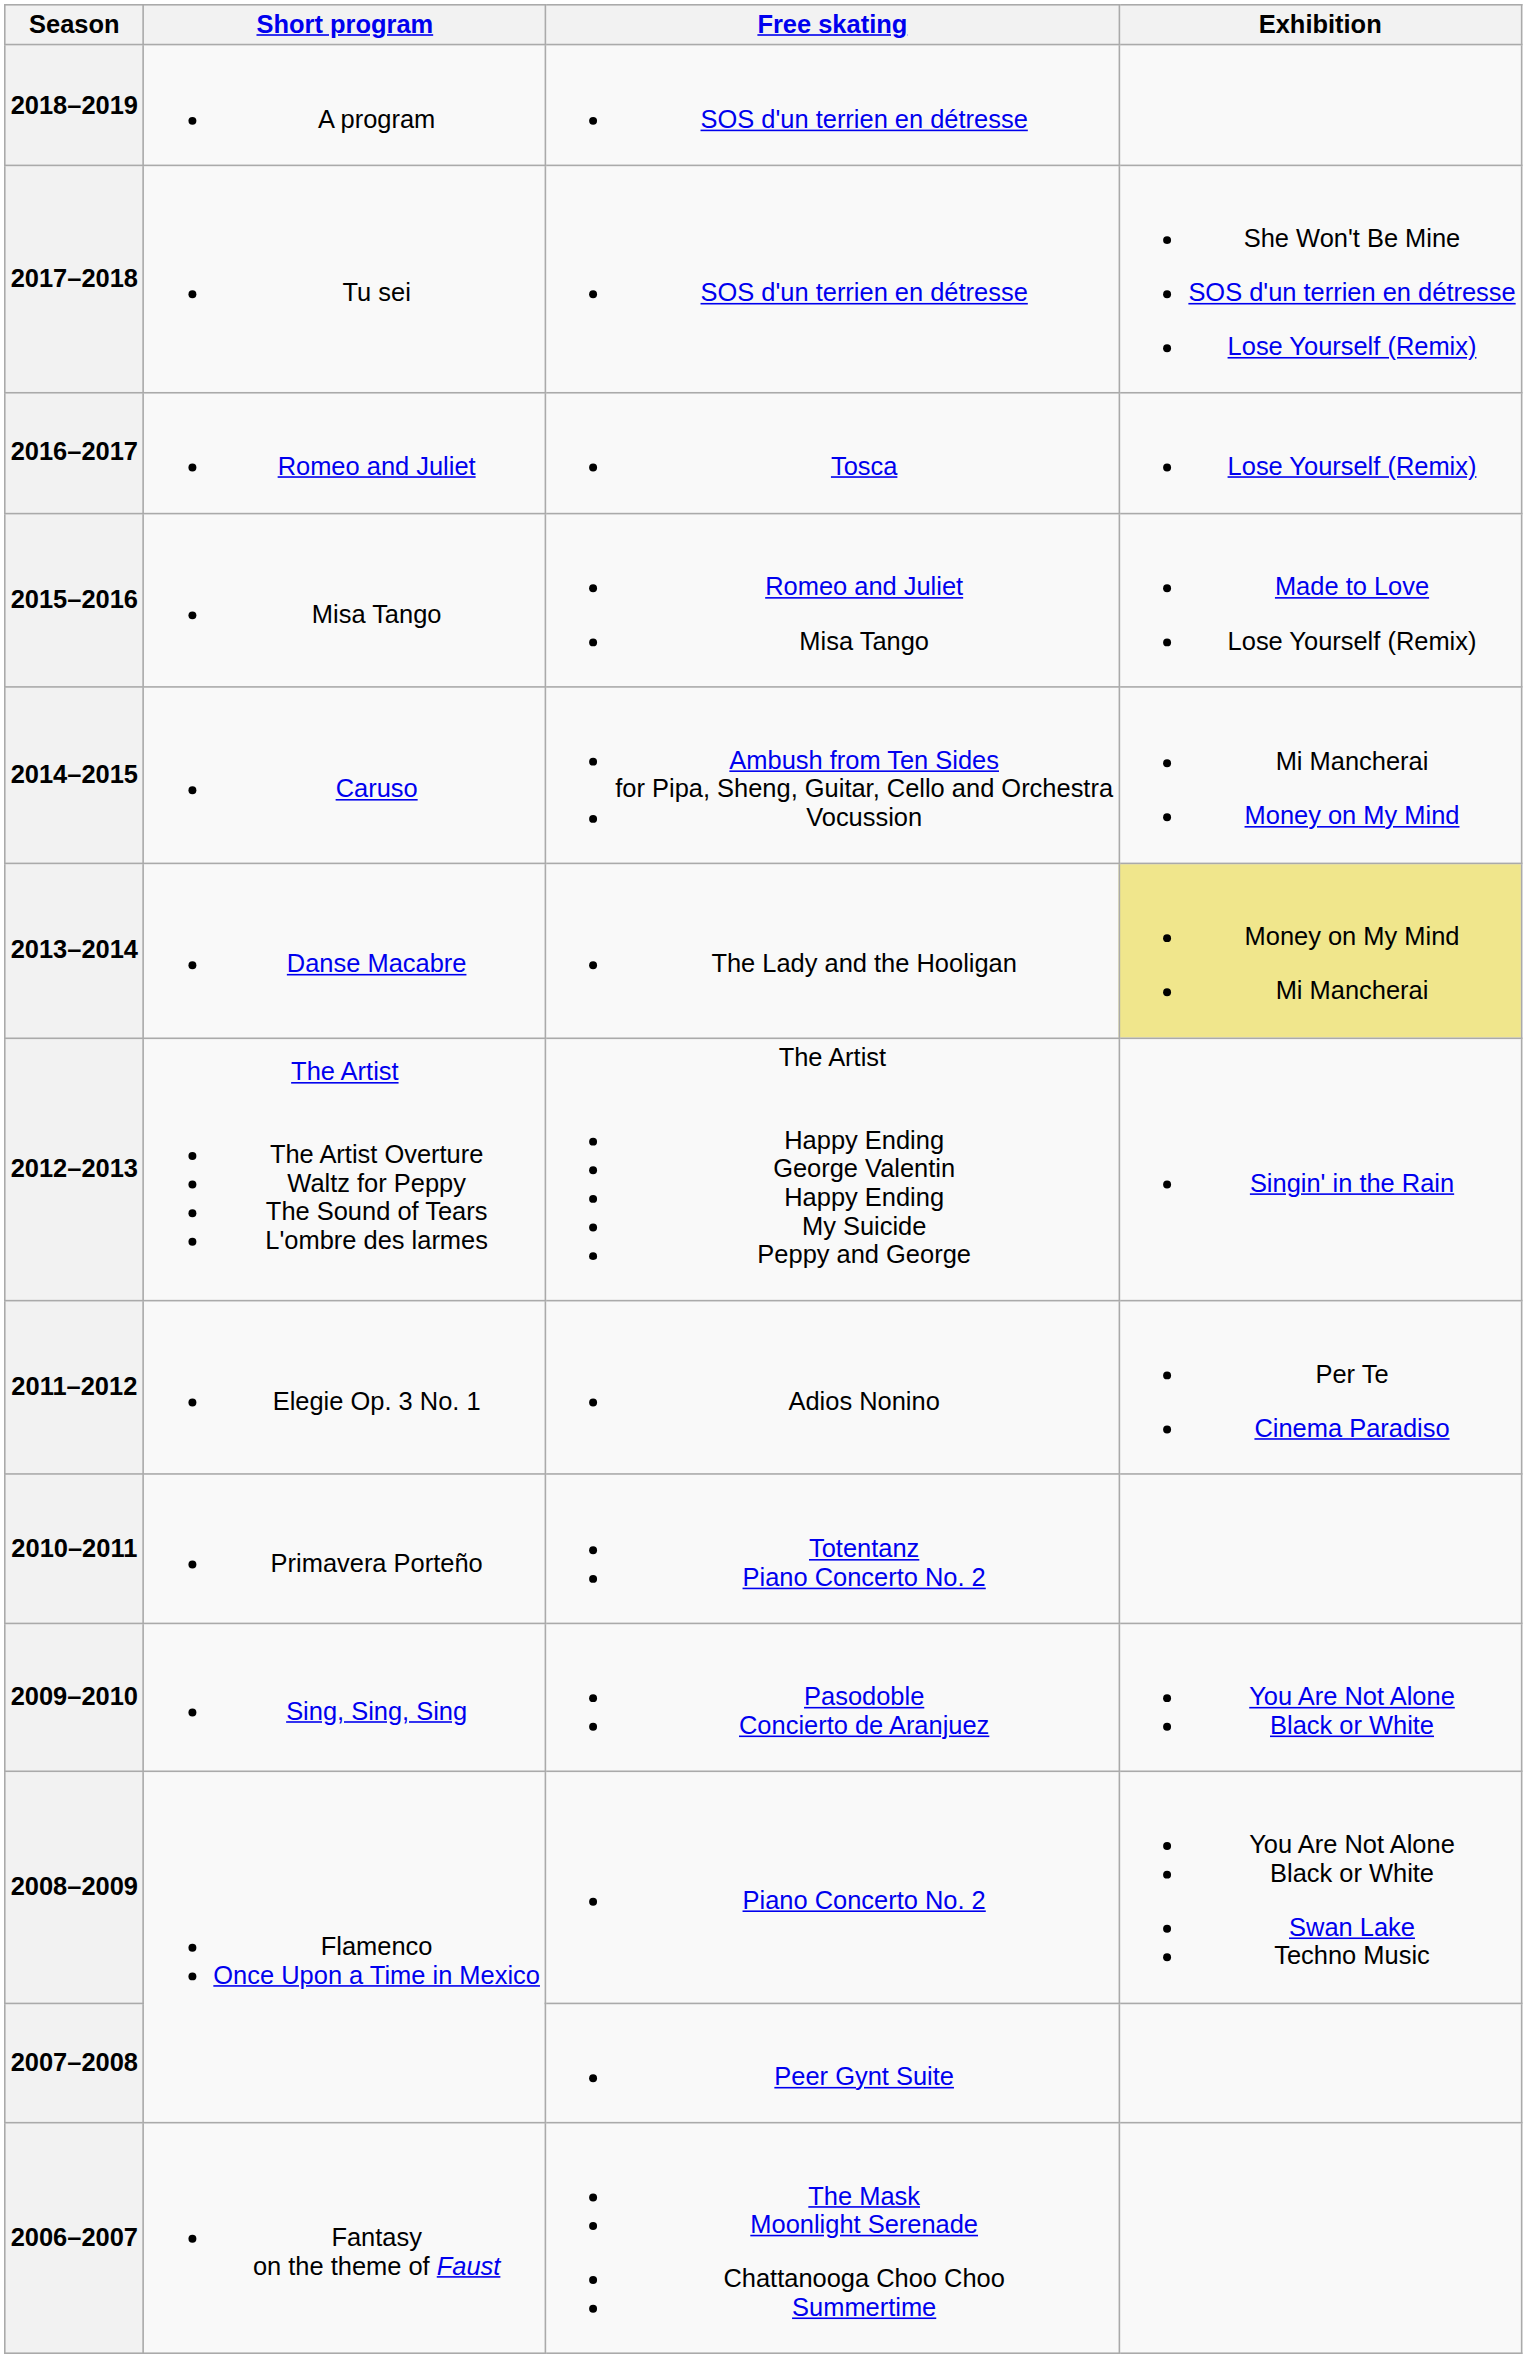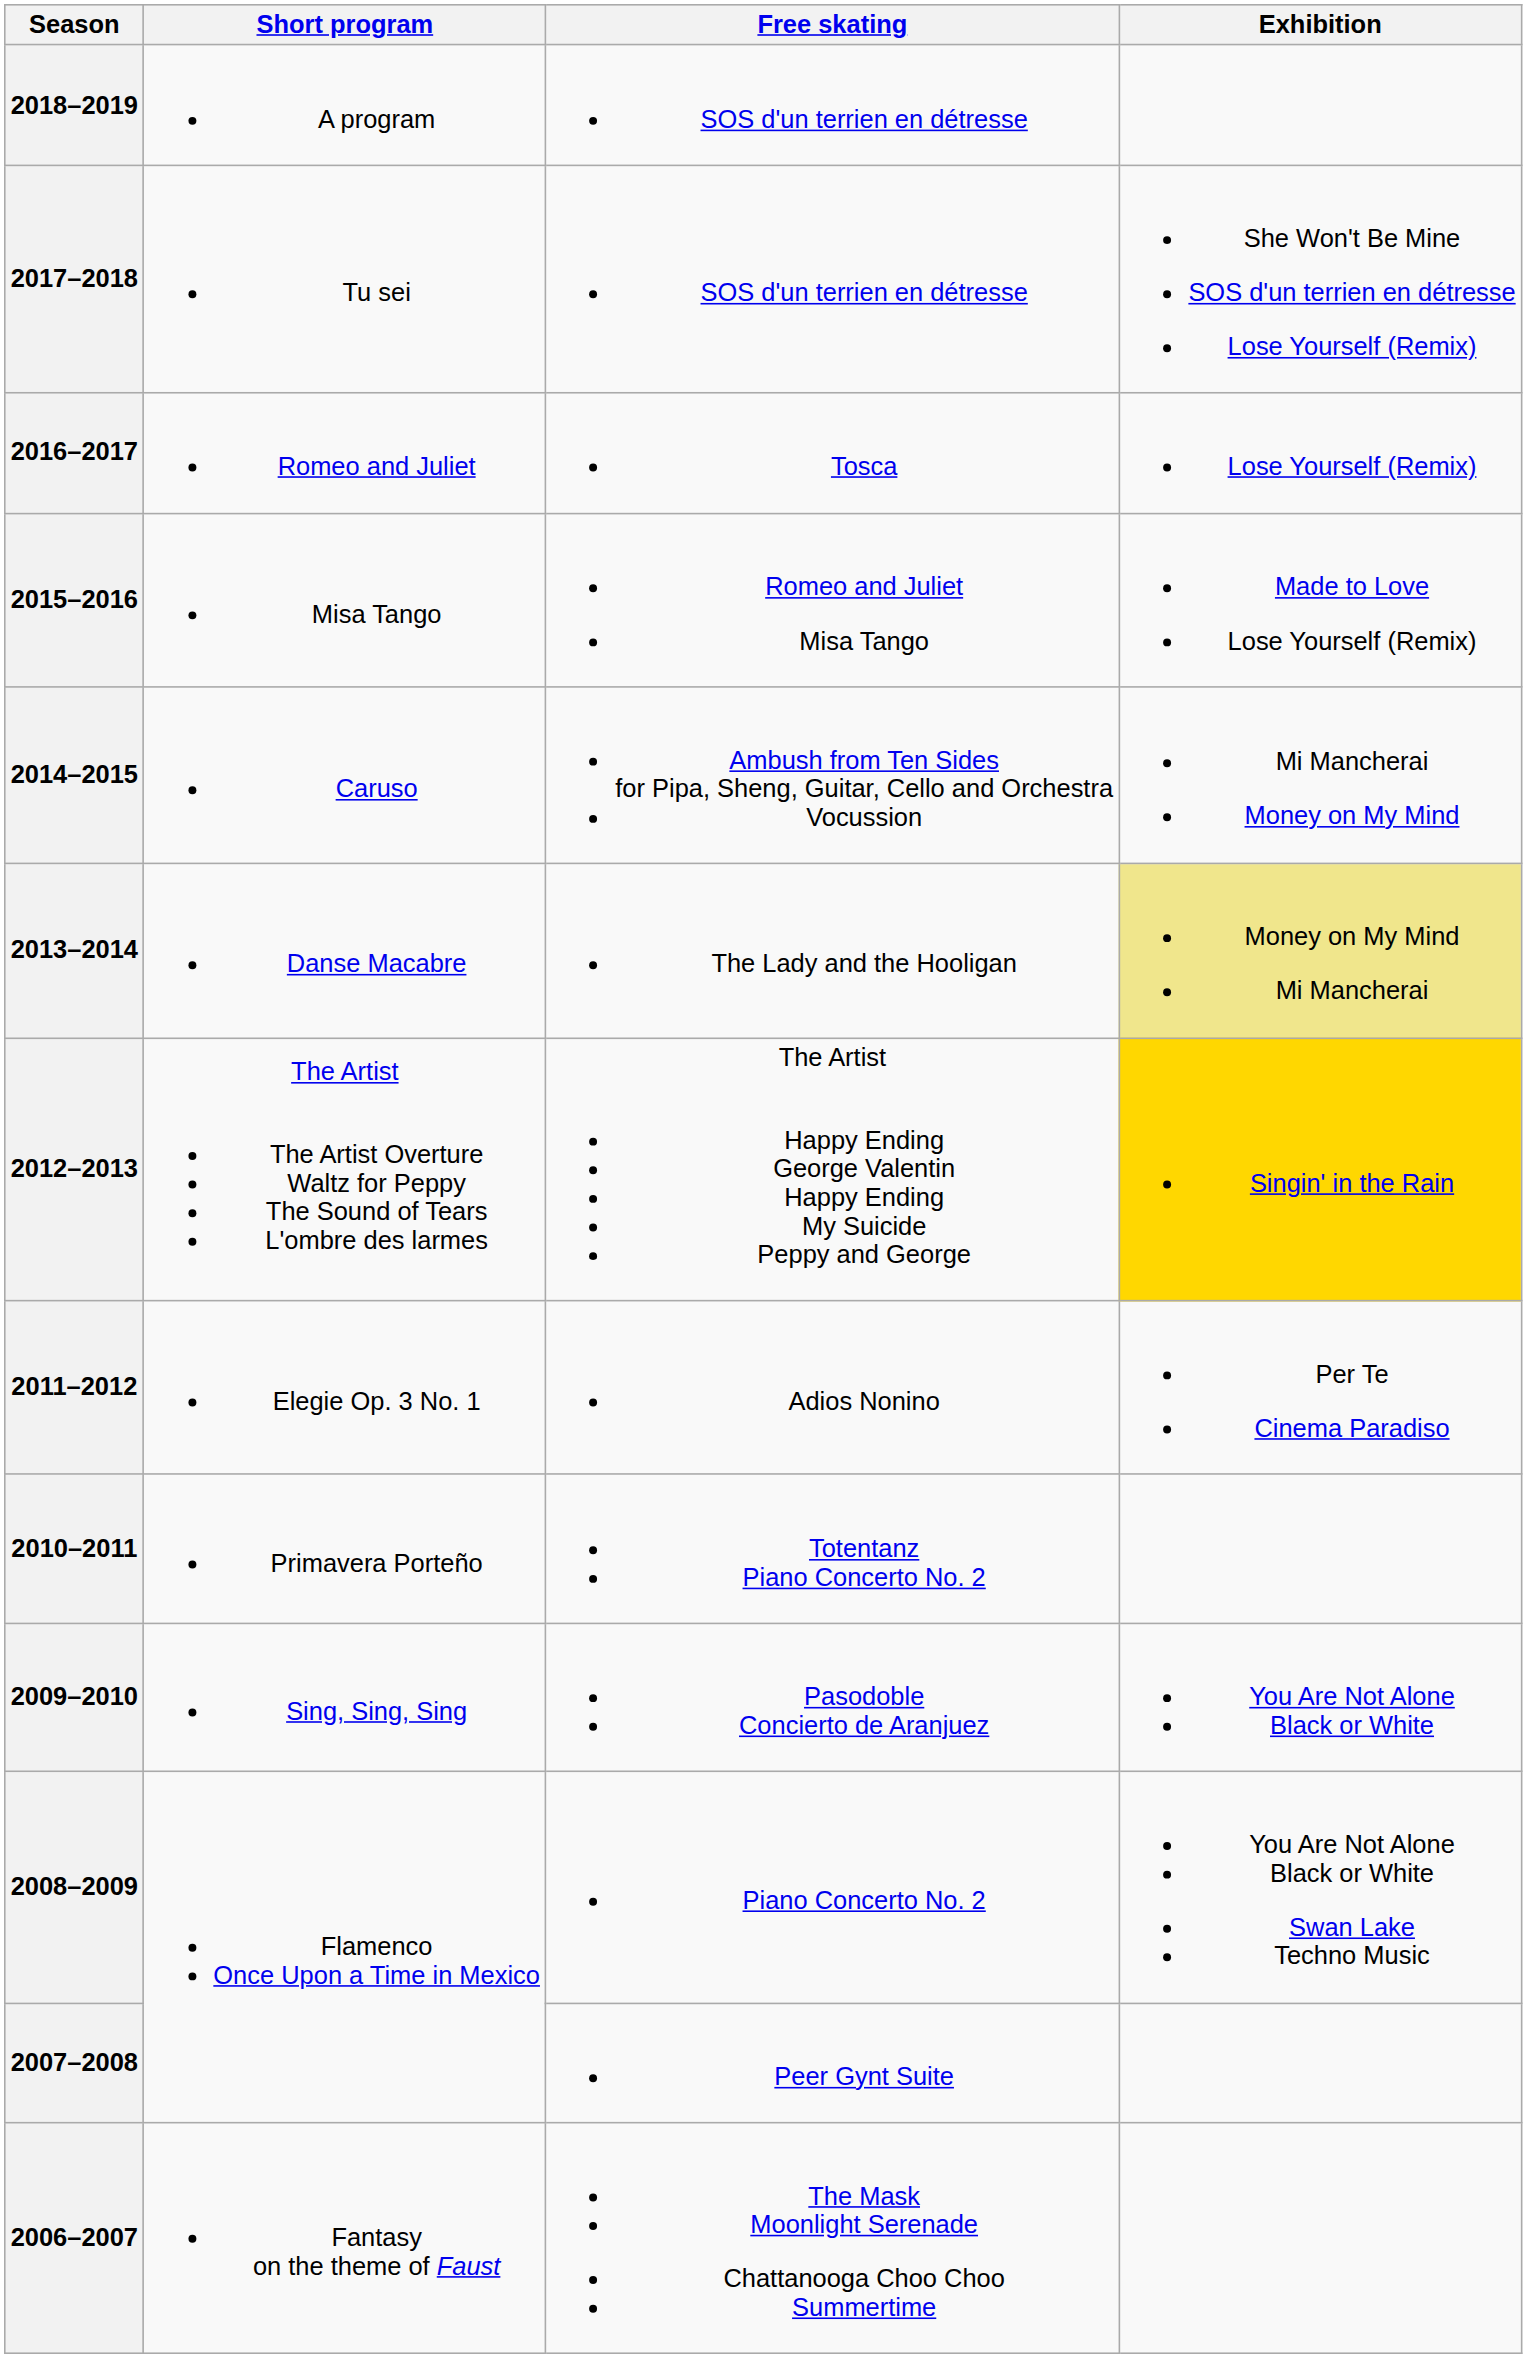(1320, 1183) no background -> (1320, 1183) gold background
